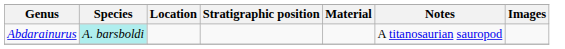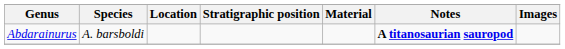(113, 34) paleturquoise background -> (113, 34) no background
(440, 34) normal -> (445, 34) bold
